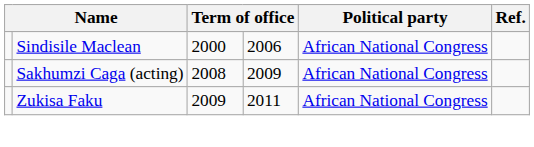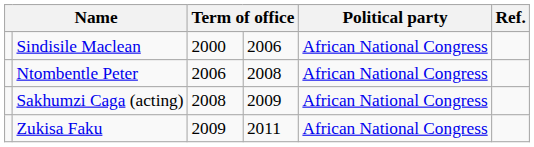+ row: (77, 73)
